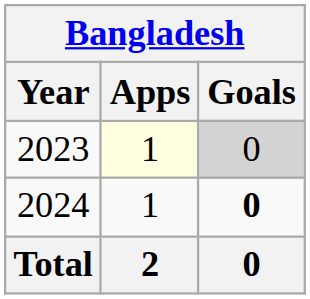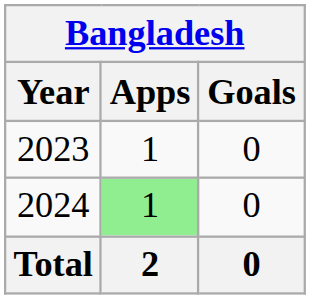(150, 148) lightyellow background -> (150, 148) no background
(252, 148) lightgrey background -> (252, 148) no background
(150, 206) no background -> (150, 206) lightgreen background
(252, 206) bold -> (252, 206) normal
